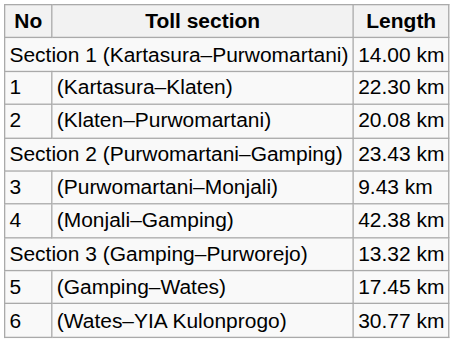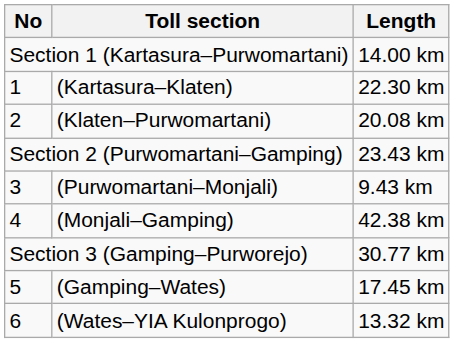(401, 253) 13.32 km -> (401, 253) 30.77 km
(401, 320) 30.77 km -> (401, 320) 13.32 km
